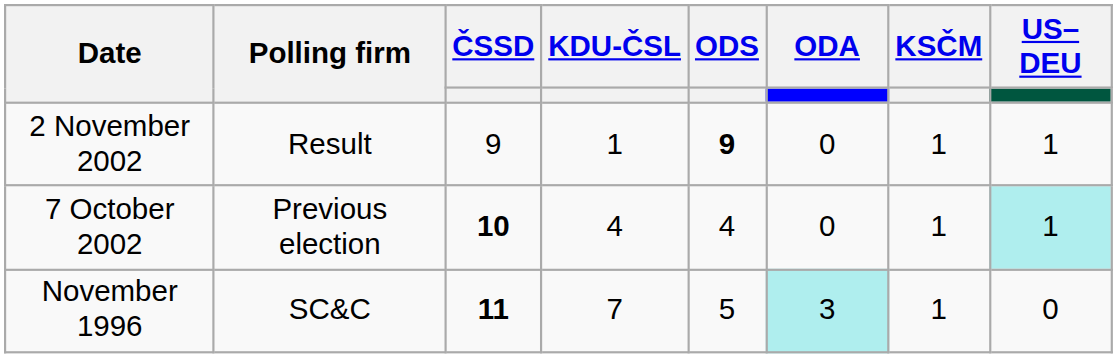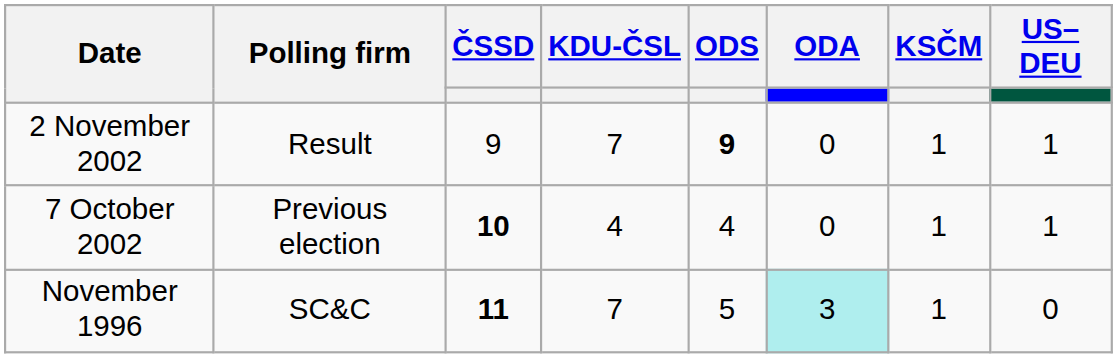(615, 143) 1 -> (615, 143) 7
(1050, 226) paleturquoise background -> (1050, 226) no background
